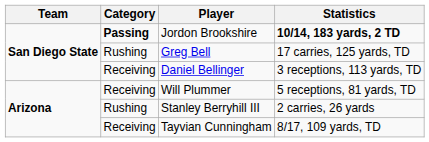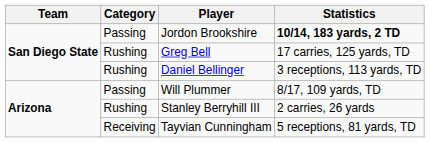(126, 33) bold -> (125, 33) normal
(130, 71) Receiving -> (125, 71) Rushing
(130, 89) Receiving -> (125, 89) Passing
(346, 89) 5 receptions, 81 yards, TD -> (329, 89) 8/17, 109 yards, TD
(329, 127) 8/17, 109 yards, TD -> (346, 127) 5 receptions, 81 yards, TD
